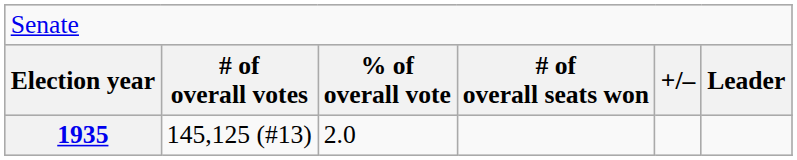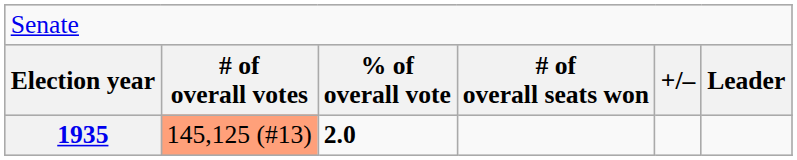(239, 134) no background -> (239, 134) lightsalmon background
(340, 134) normal -> (340, 134) bold
